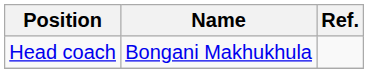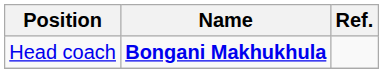(219, 52) normal -> (226, 52) bold
